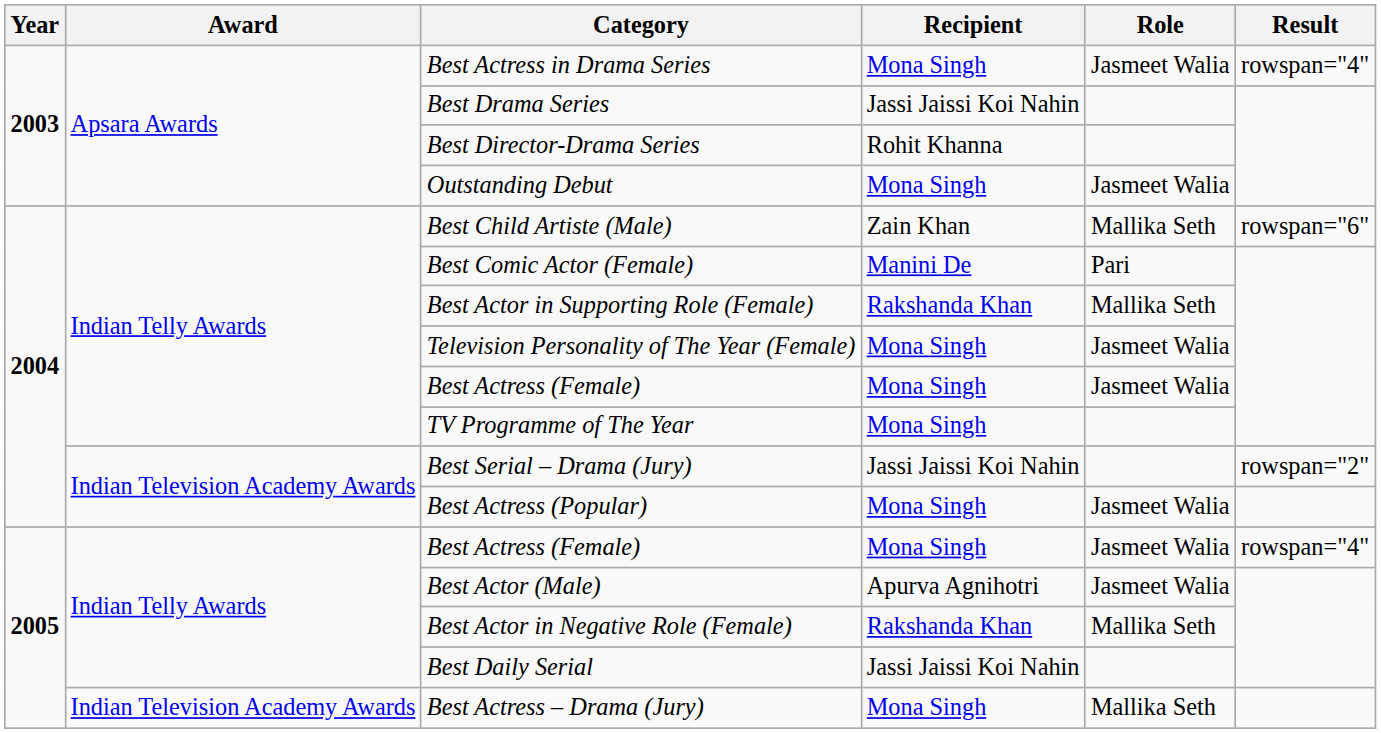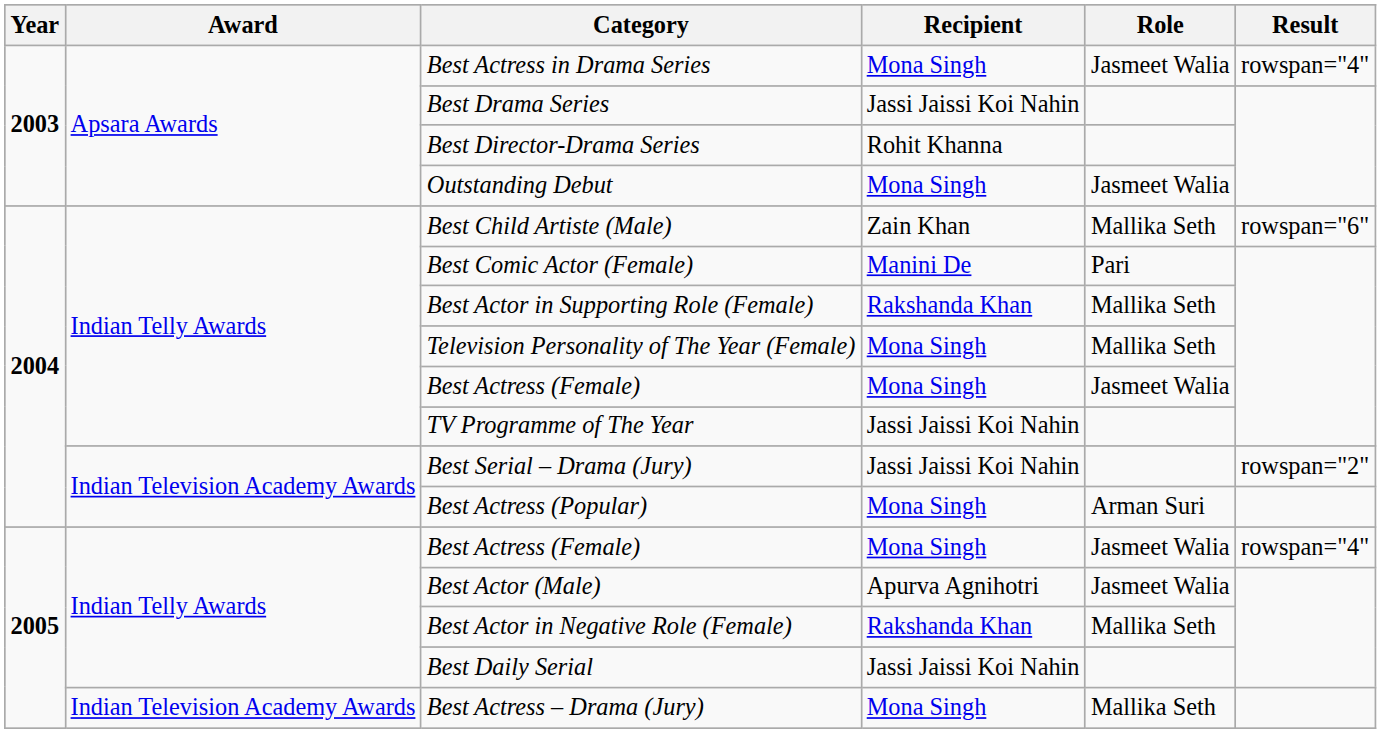(1160, 346) Jasmeet Walia -> (1153, 346) Mallika Seth
(927, 426) Mona Singh -> (973, 426) Jassi Jaissi Koi Nahin
(1160, 506) Jasmeet Walia -> (1148, 506) Arman Suri
